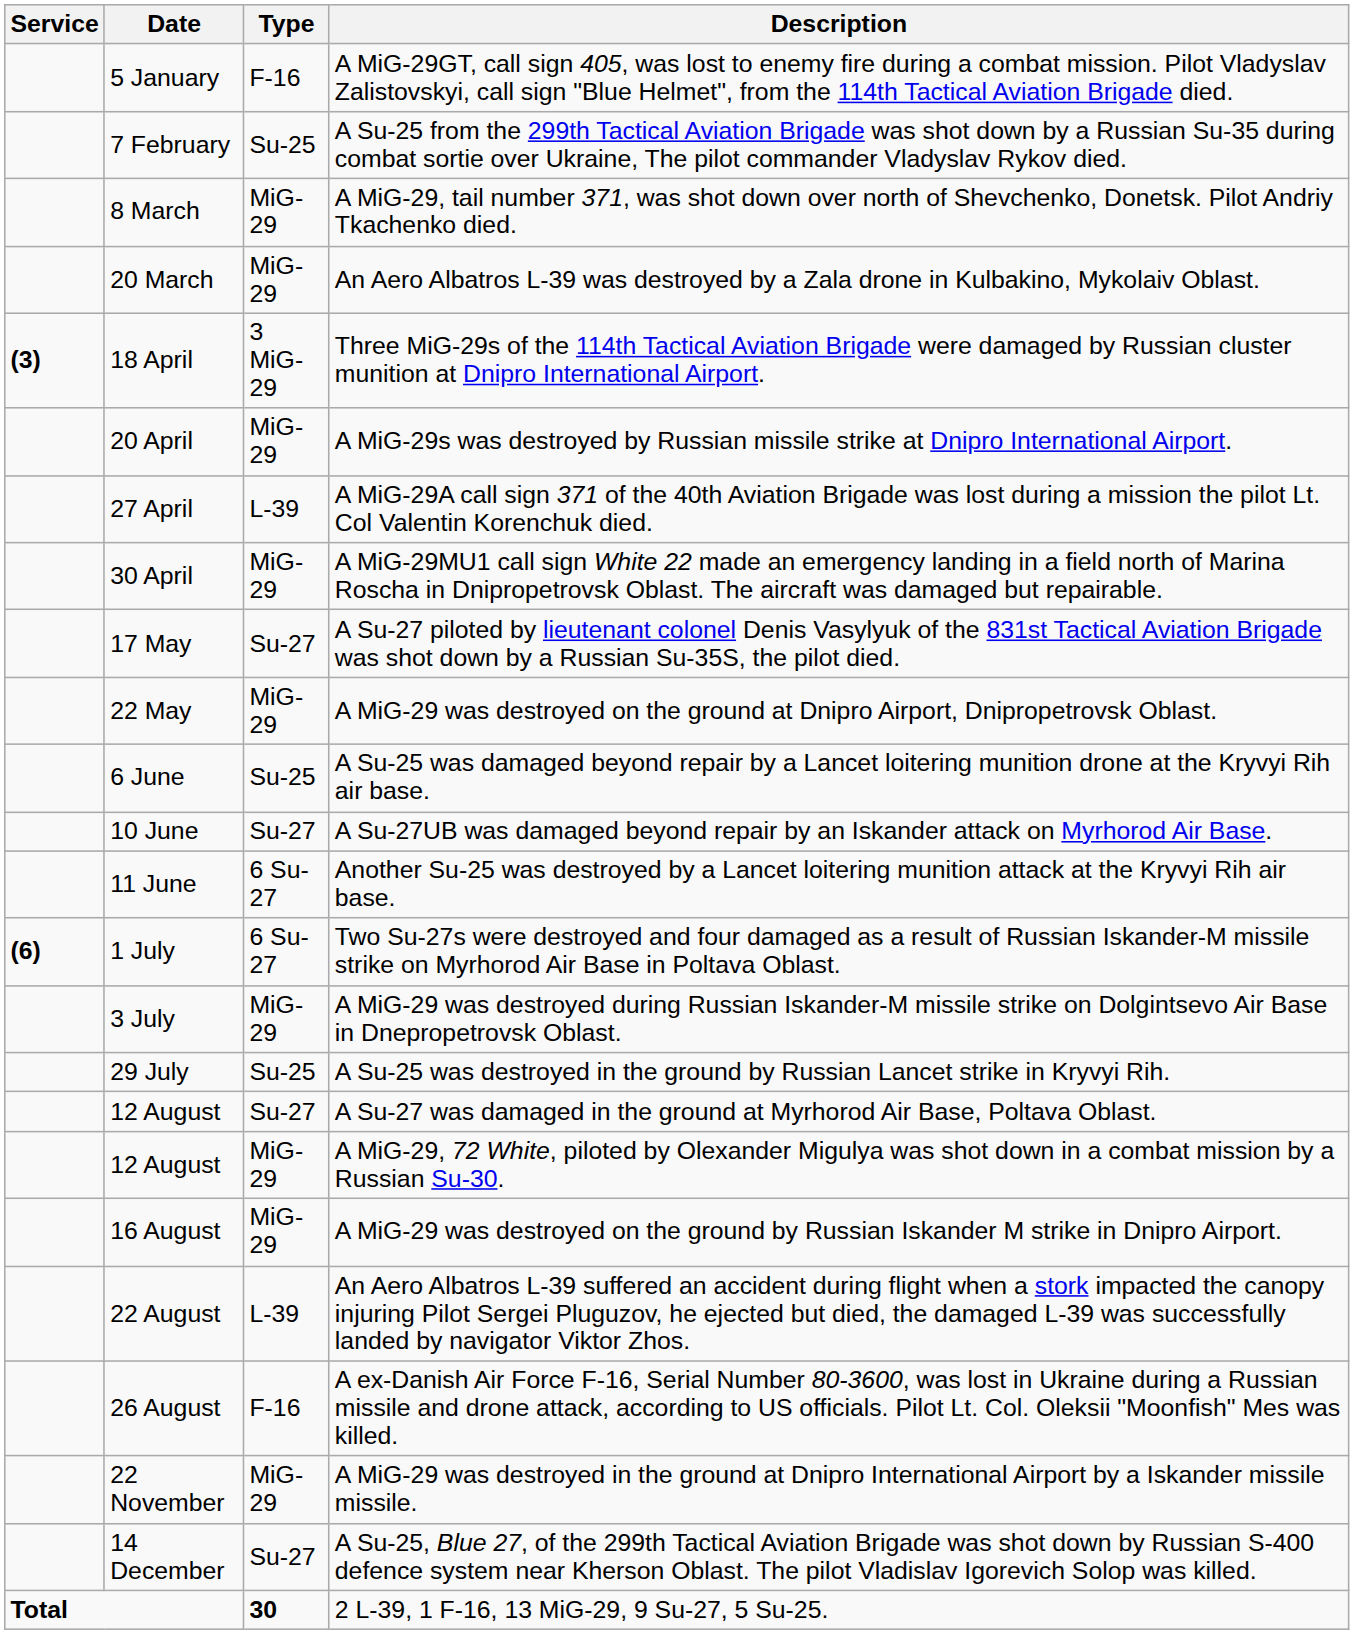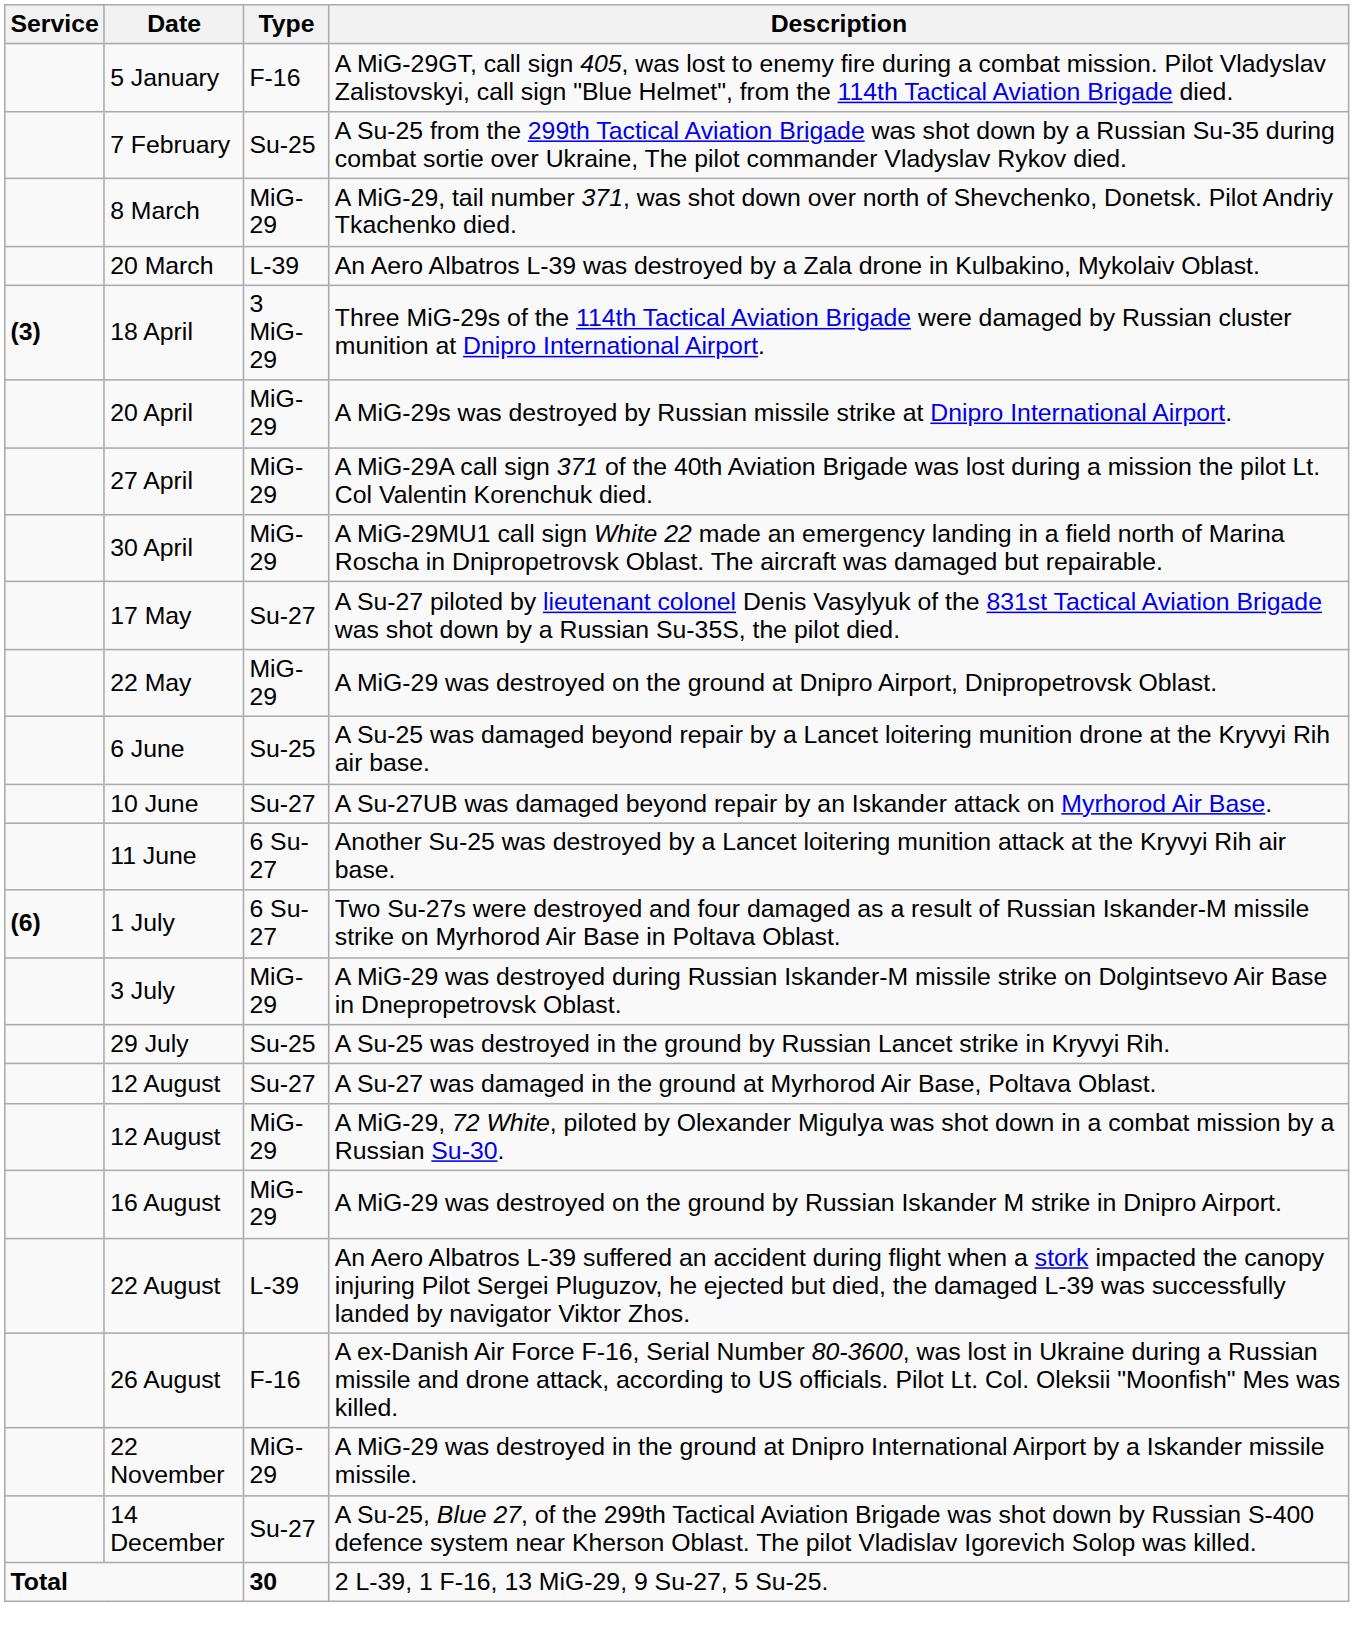(276, 279) MiG-29 -> (274, 265) L-39
(274, 508) L-39 -> (276, 480) MiG-29
